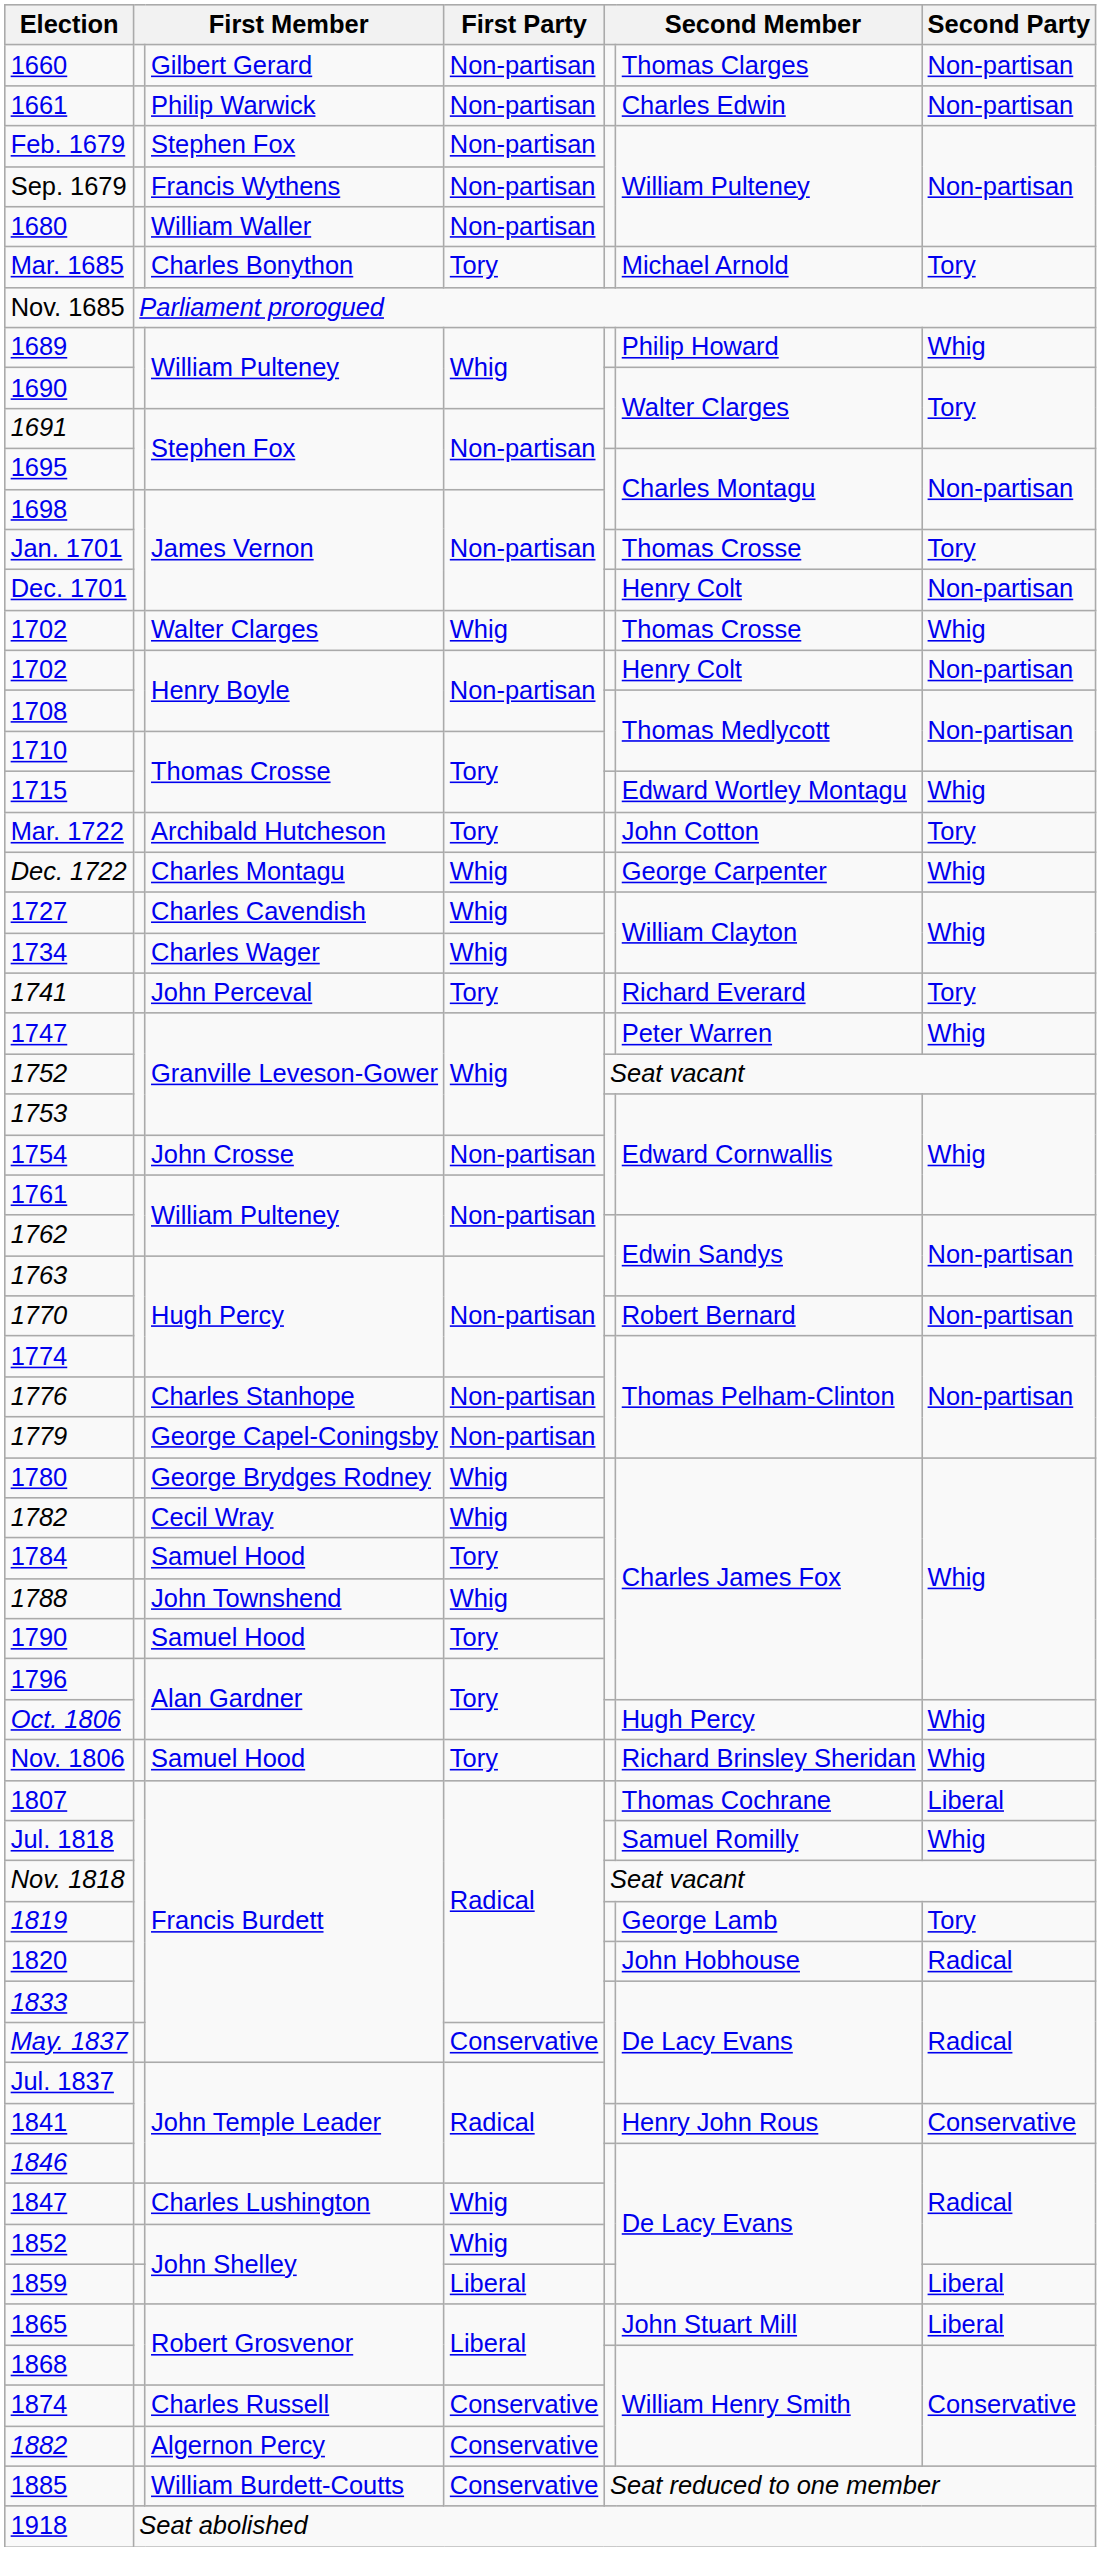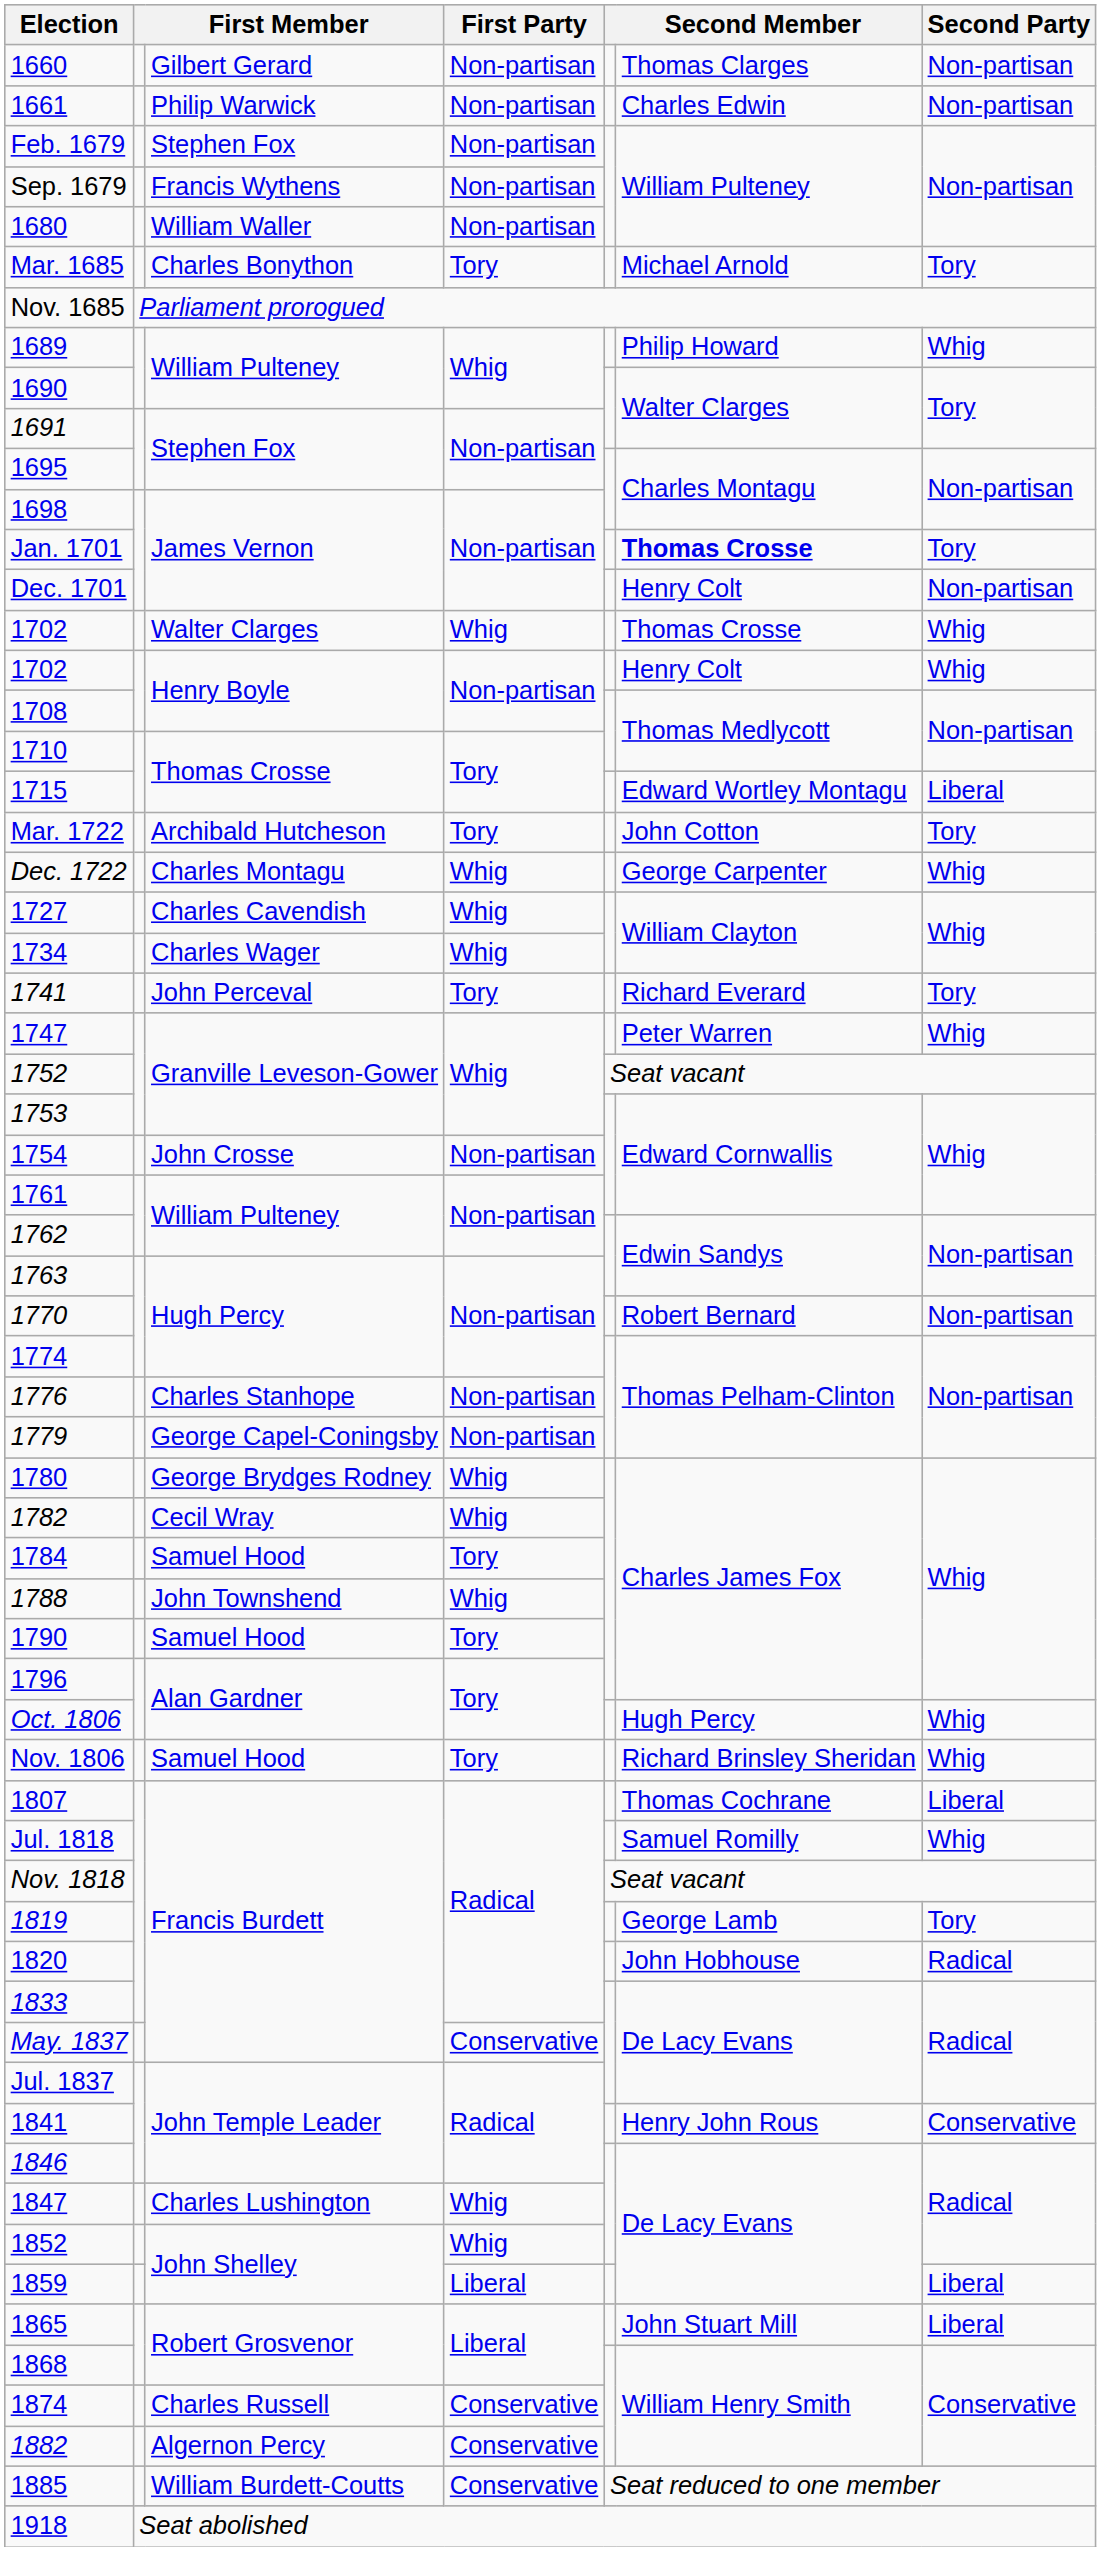(712, 549) normal -> (717, 549) bold
(1000, 670) Non-partisan -> (957, 670) Whig
(957, 791) Whig -> (966, 791) Liberal
